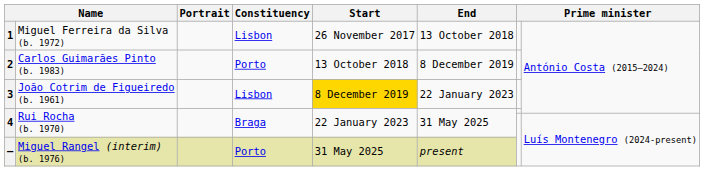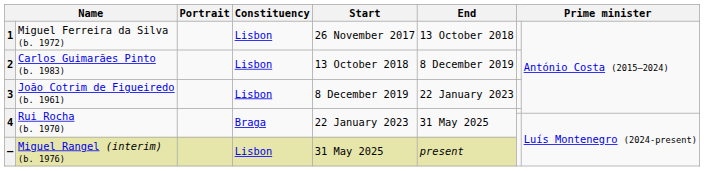(250, 65) Porto -> (253, 65) Lisbon
(362, 94) gold background -> (362, 94) no background
(250, 152) Porto -> (253, 152) Lisbon
